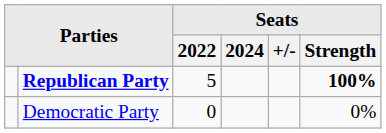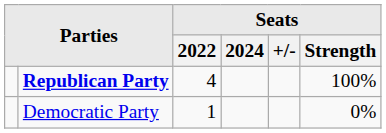(211, 81) 5 -> (211, 81) 4
(352, 81) bold -> (354, 81) normal
(211, 111) 0 -> (211, 111) 1
